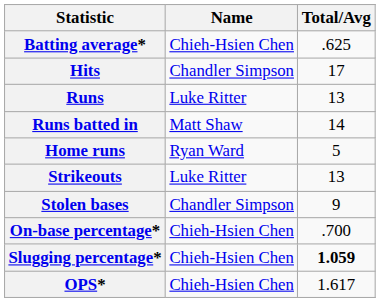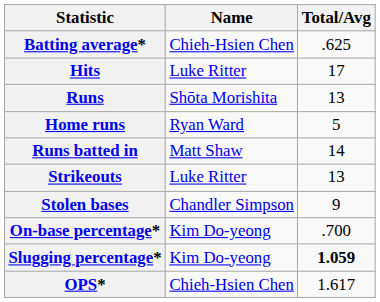(232, 71) Chandler Simpson -> (208, 71) Luke Ritter
(208, 97) Luke Ritter -> (223, 97) Shōta Morishita
rows swapped: (85, 151) <-> (85, 124)
(232, 230) Chieh-Hsien Chen -> (220, 230) Kim Do-yeong
(232, 257) Chieh-Hsien Chen -> (220, 257) Kim Do-yeong
